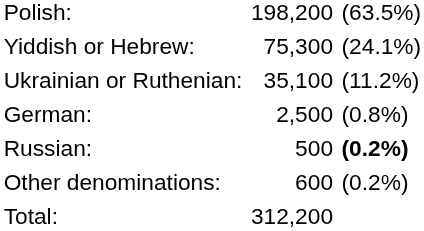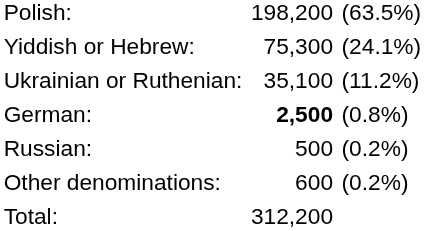(305, 114) normal -> (305, 114) bold
(375, 148) bold -> (375, 148) normal
